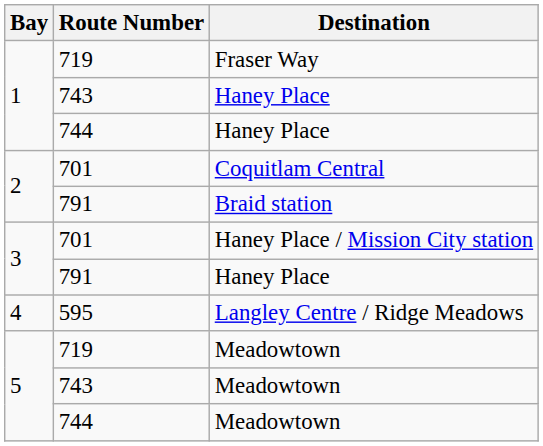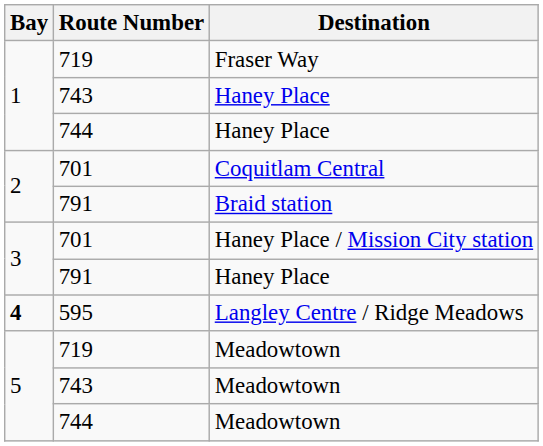(16, 312) normal -> (16, 312) bold
